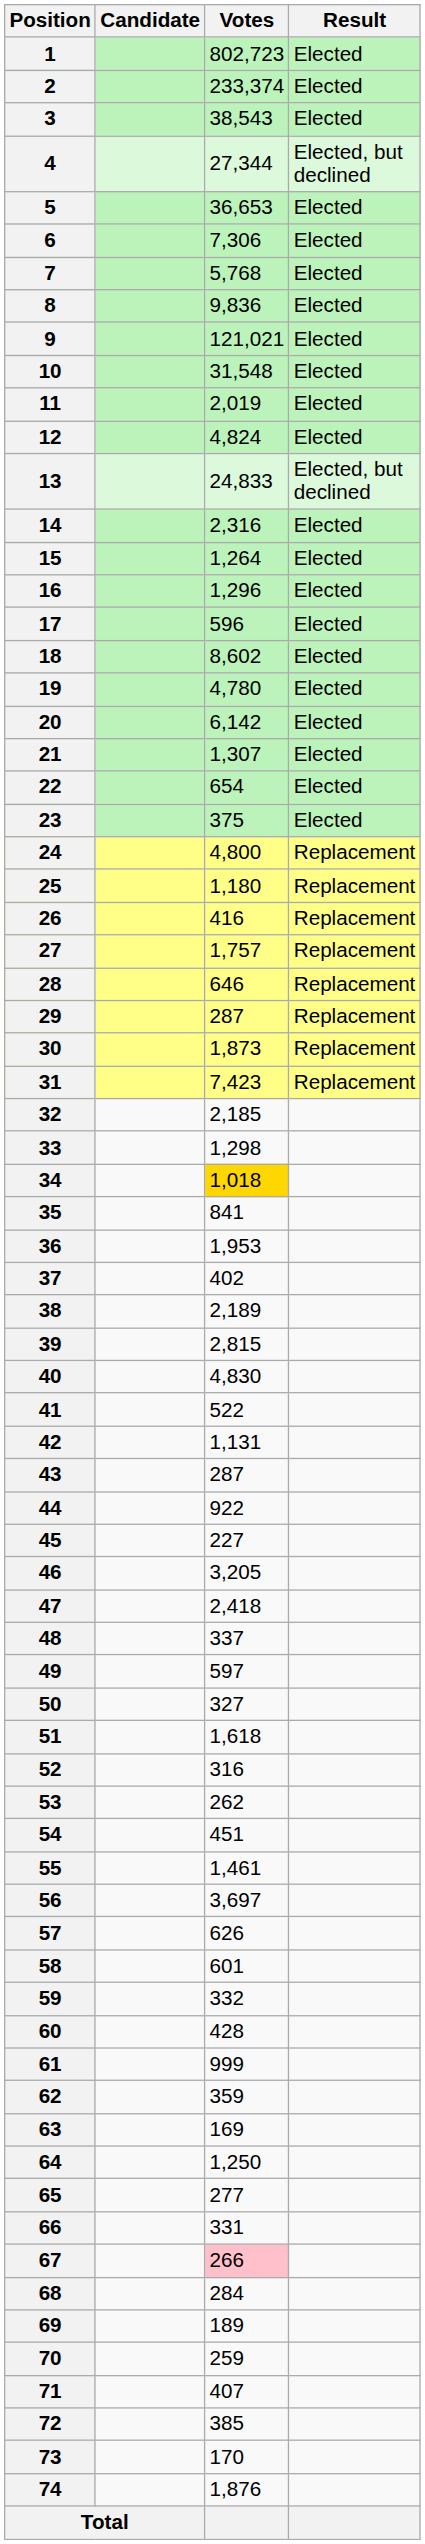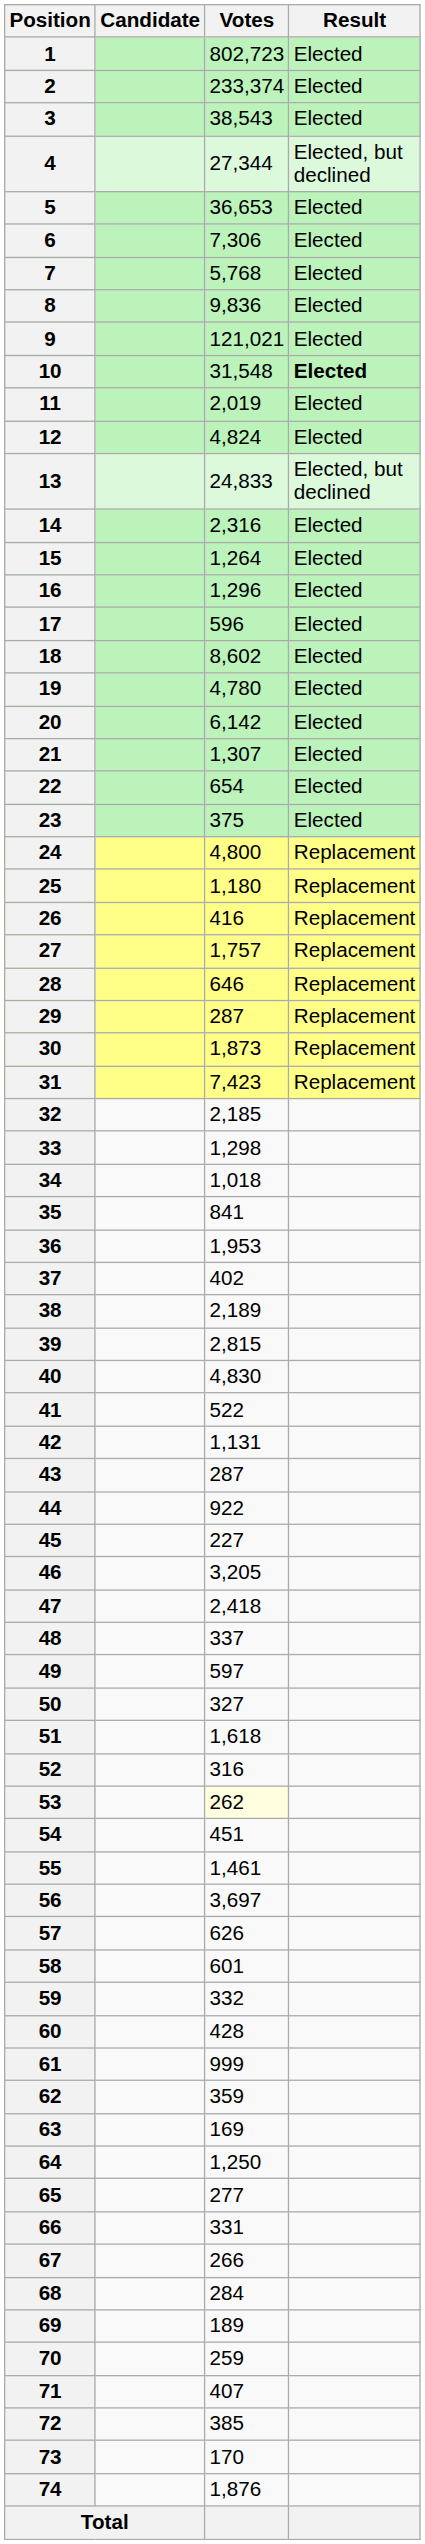(328, 371) normal -> (330, 371) bold
(235, 1180) gold background -> (235, 1180) no background
(227, 1802) no background -> (227, 1802) lightyellow background
(227, 2260) pink background -> (227, 2260) no background
